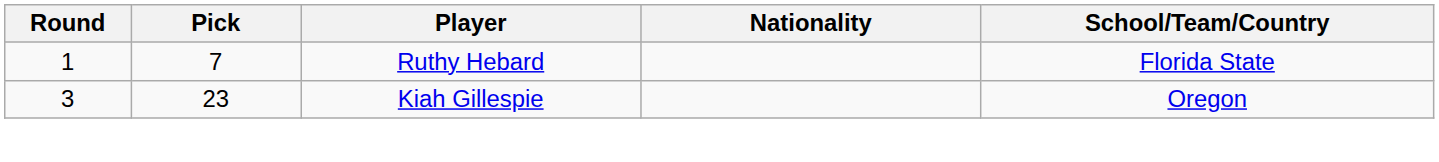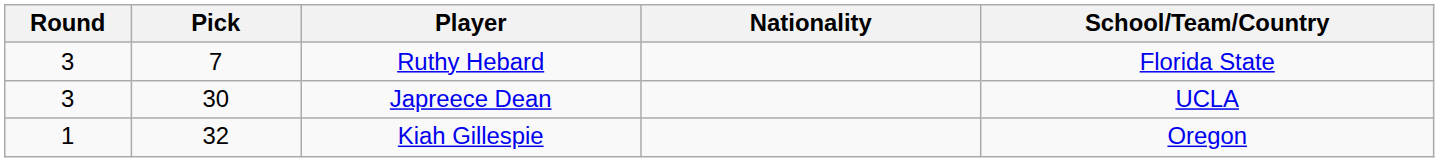(68, 61) 1 -> (68, 61) 3
+ row: (471, 99)
(68, 99) 3 -> (68, 136) 1
(216, 99) 23 -> (216, 136) 32
